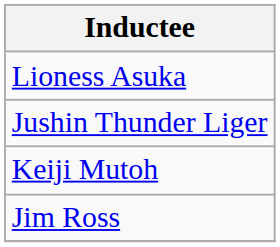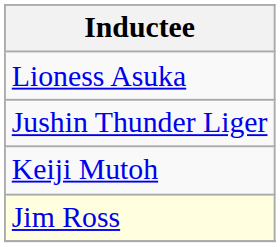(66, 216) no background -> (66, 216) lightyellow background
